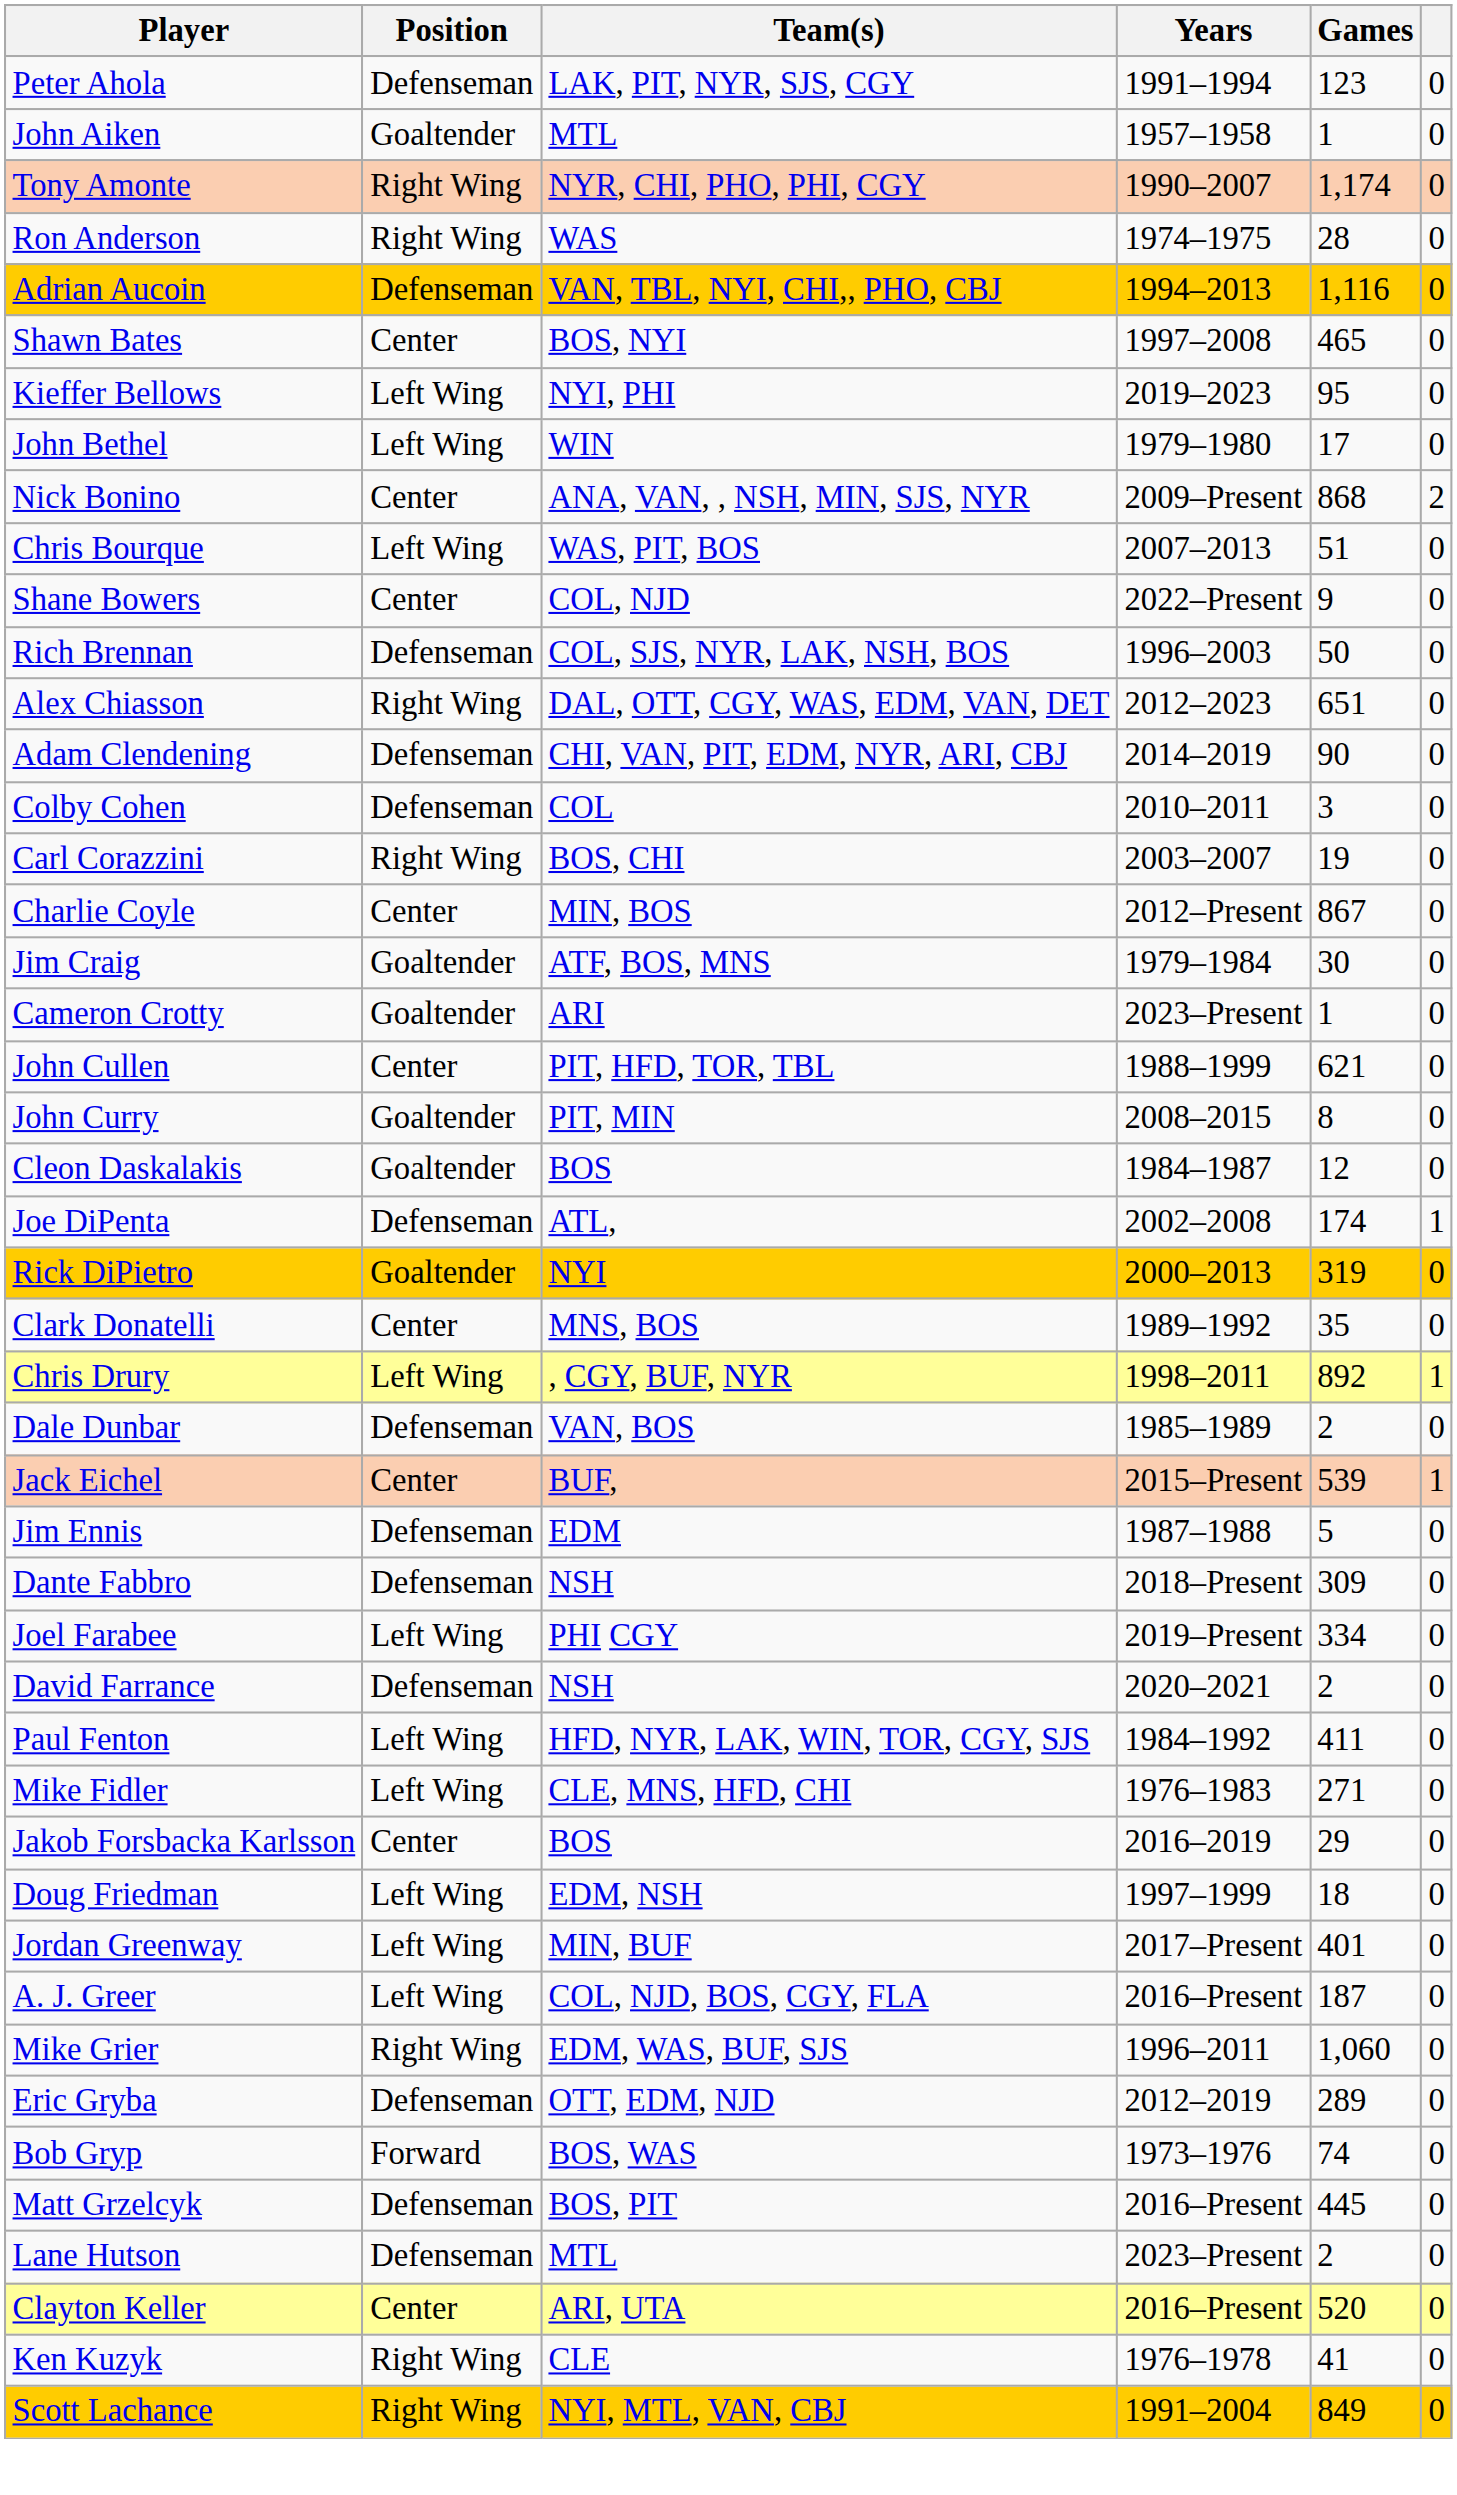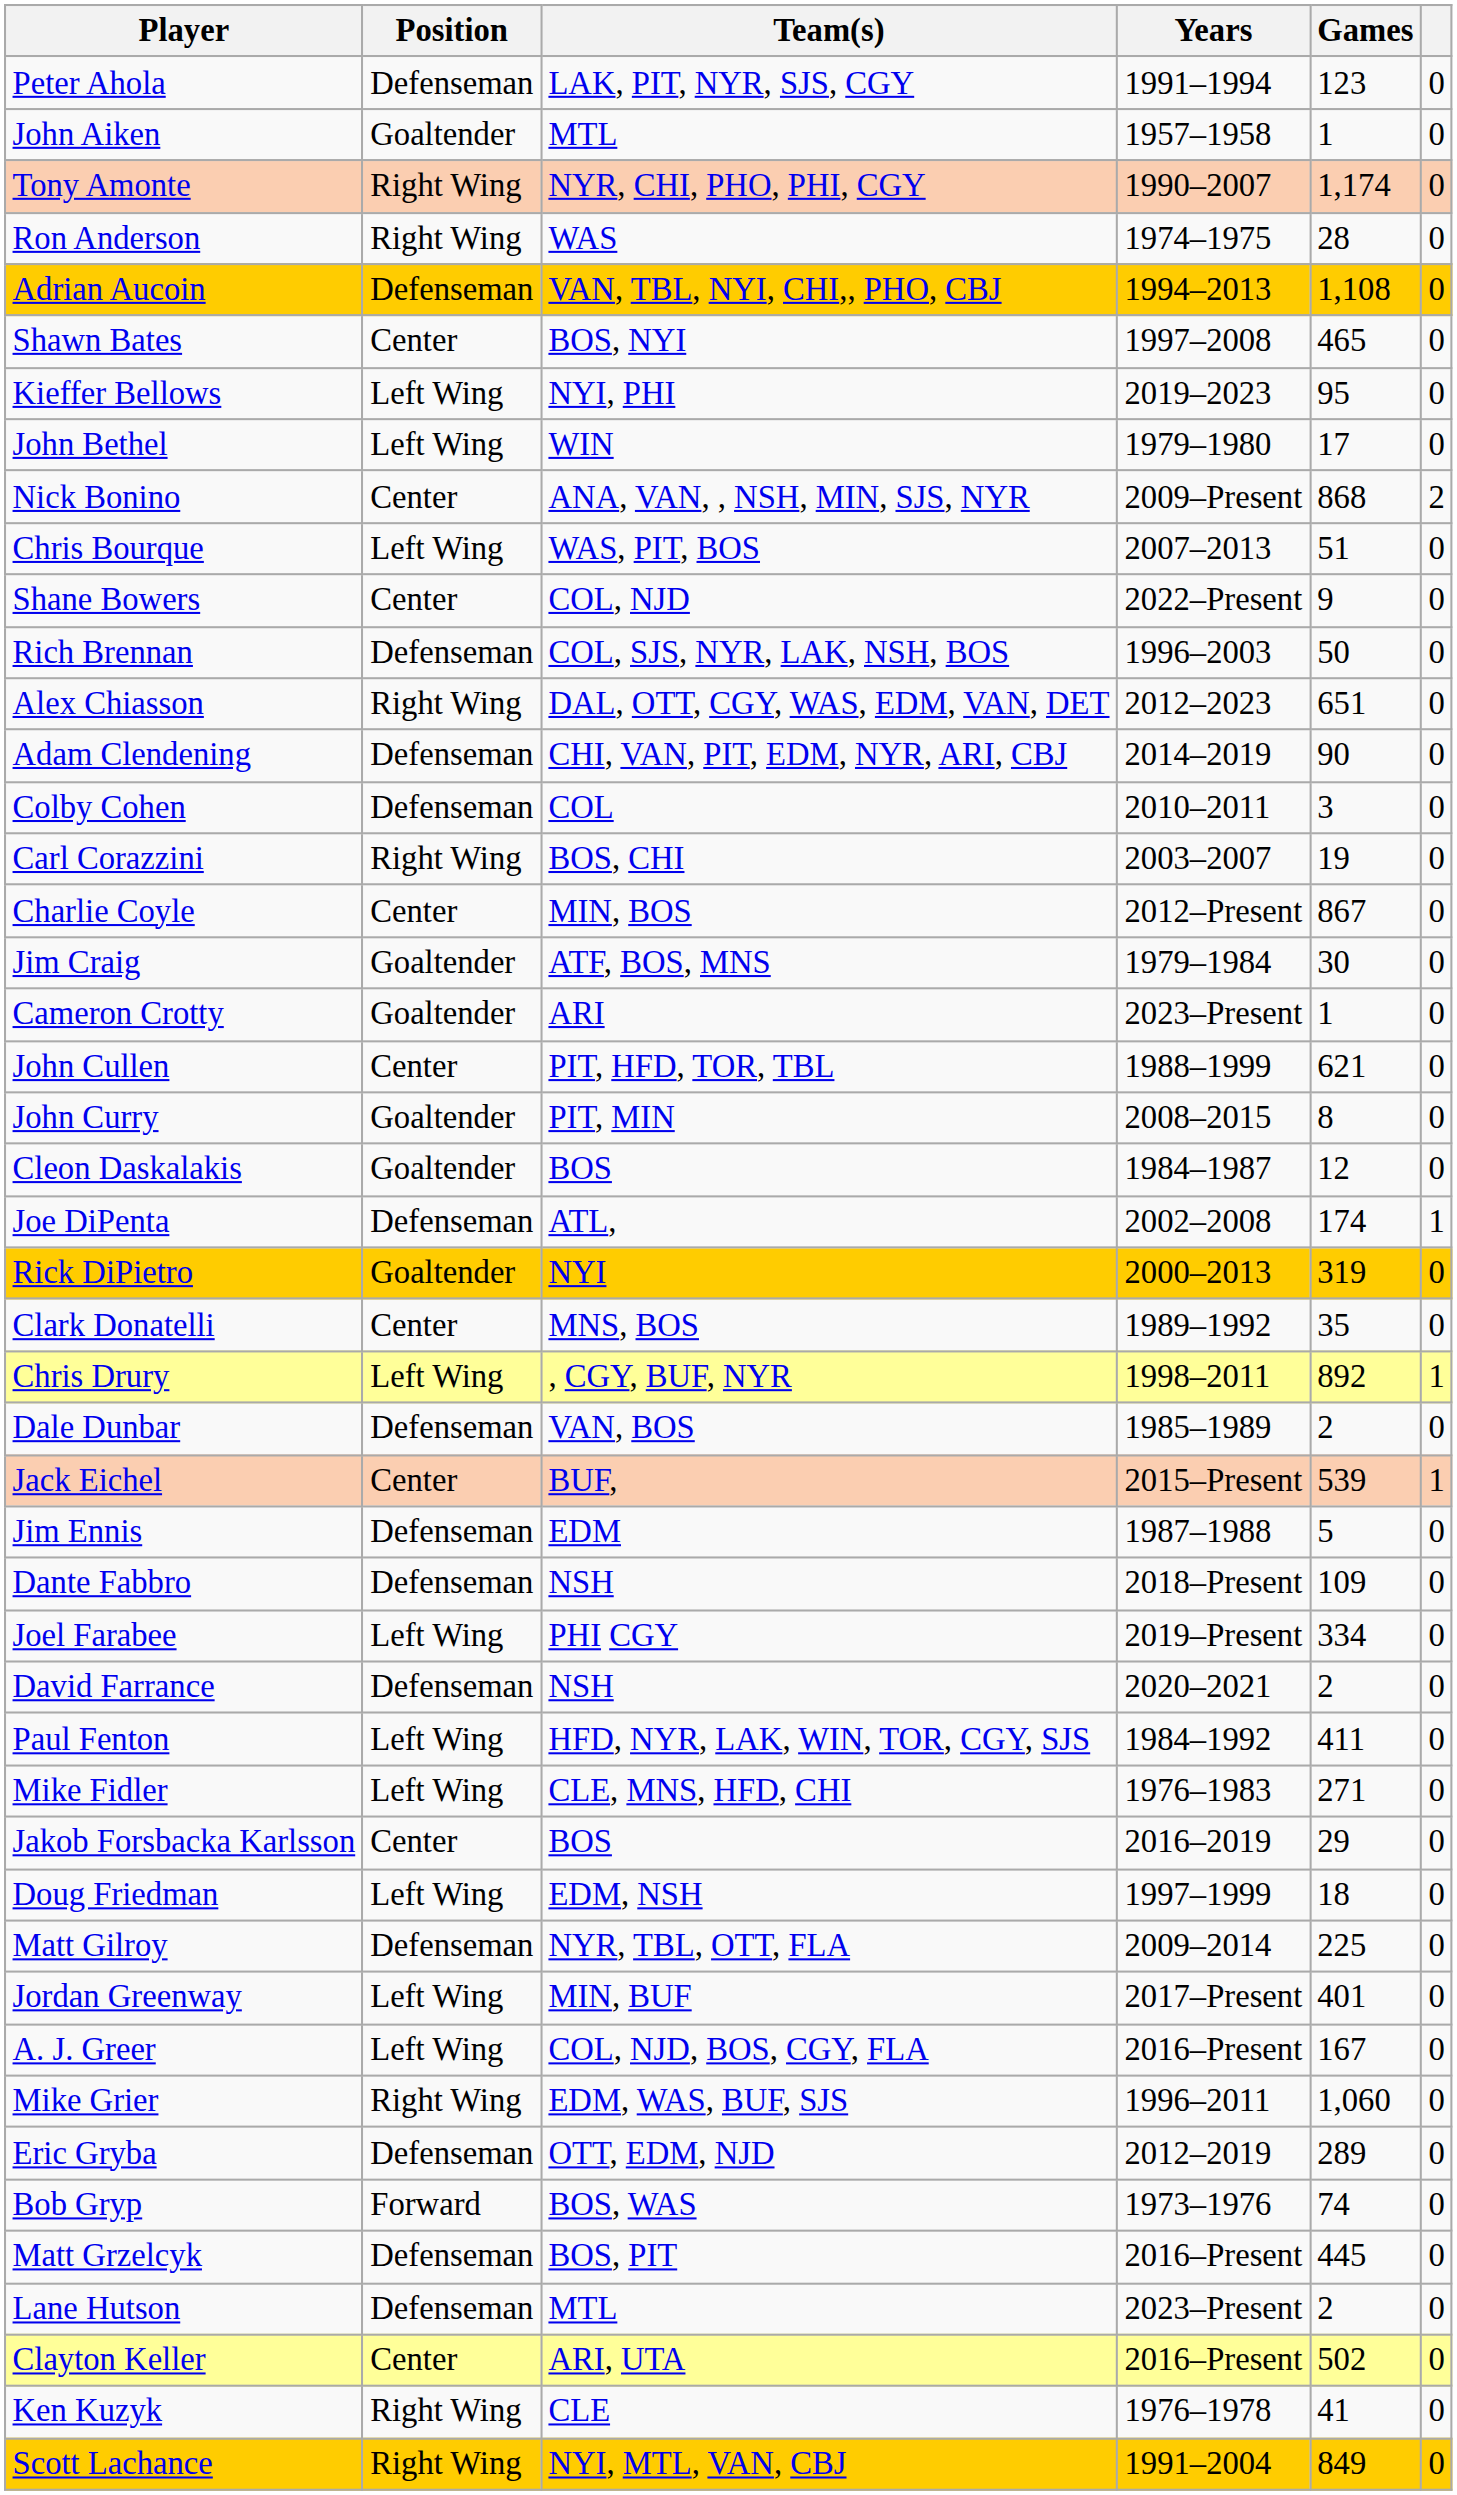(1353, 289) 1,116 -> (1354, 289) 1,108
(1342, 1583) 309 -> (1342, 1583) 109
+ row: (90, 1945)
(1342, 1997) 187 -> (1342, 2049) 167
(1342, 2308) 520 -> (1342, 2359) 502
